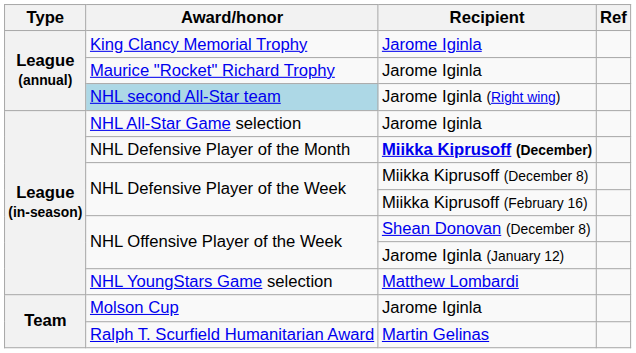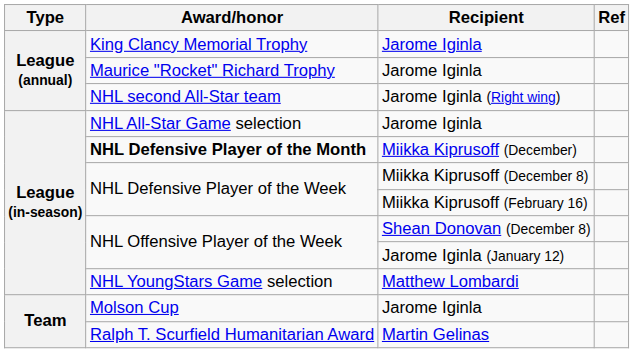(185, 96) lightblue background -> (185, 96) no background
(220, 149) normal -> (228, 149) bold
(487, 149) bold -> (479, 149) normal
